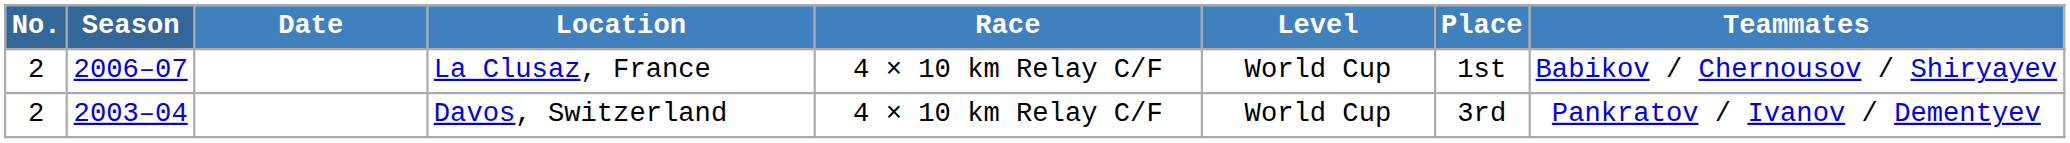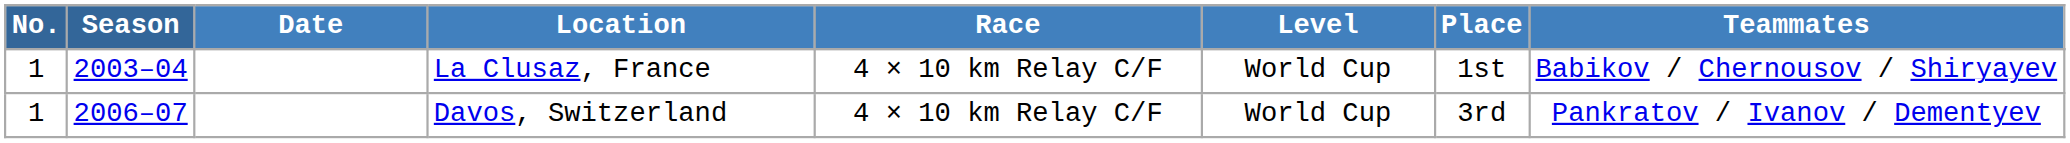(36, 71) 2 -> (36, 71) 1
(131, 71) 2006–07 -> (131, 71) 2003–04
(36, 115) 2 -> (36, 115) 1
(131, 115) 2003–04 -> (131, 115) 2006–07
